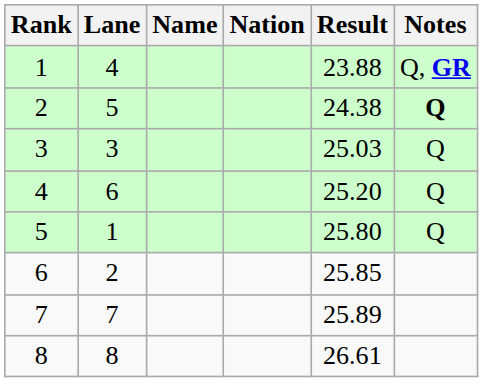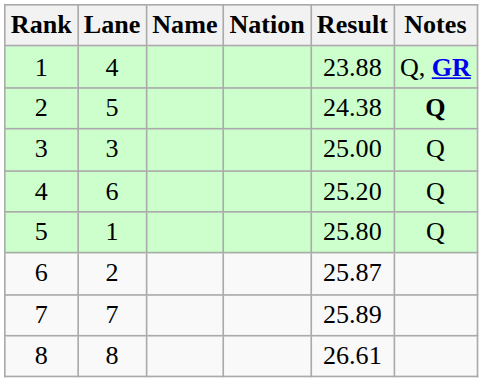(352, 149) 25.03 -> (352, 149) 25.00
(352, 273) 25.85 -> (352, 273) 25.87
